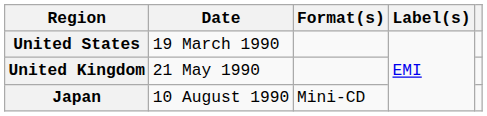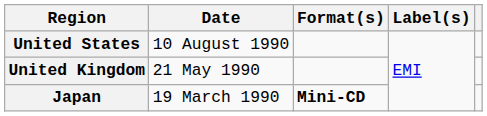(216, 44) 19 March 1990 -> (221, 44) 10 August 1990
(221, 97) 10 August 1990 -> (216, 97) 19 March 1990
(331, 97) normal -> (331, 97) bold
